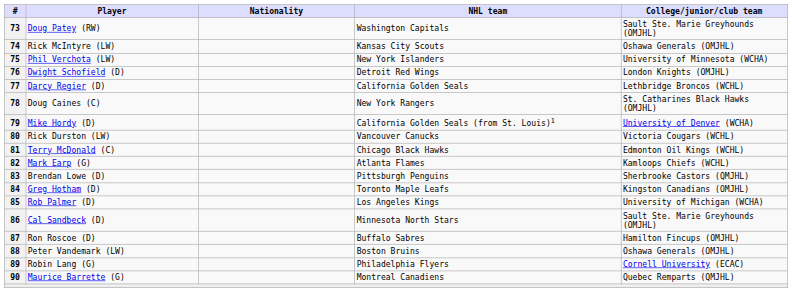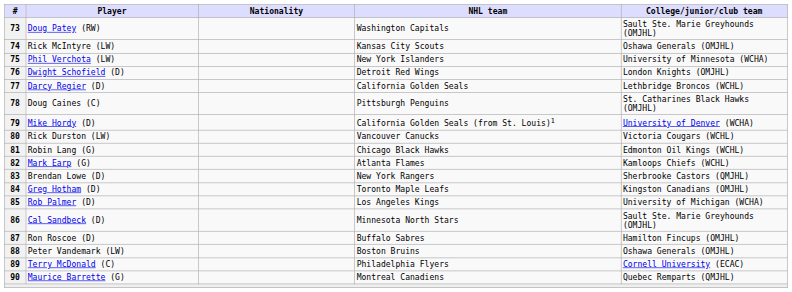(395, 104) New York Rangers -> (403, 104) Pittsburgh Penguins
(71, 150) Terry McDonald (C) -> (62, 150) Robin Lang (G)
(403, 176) Pittsburgh Penguins -> (395, 176) New York Rangers
(62, 264) Robin Lang (G) -> (71, 264) Terry McDonald (C)
